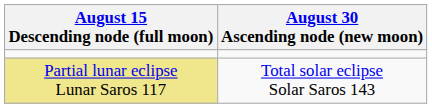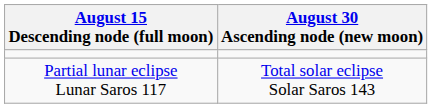(111, 80) khaki background -> (111, 80) no background
